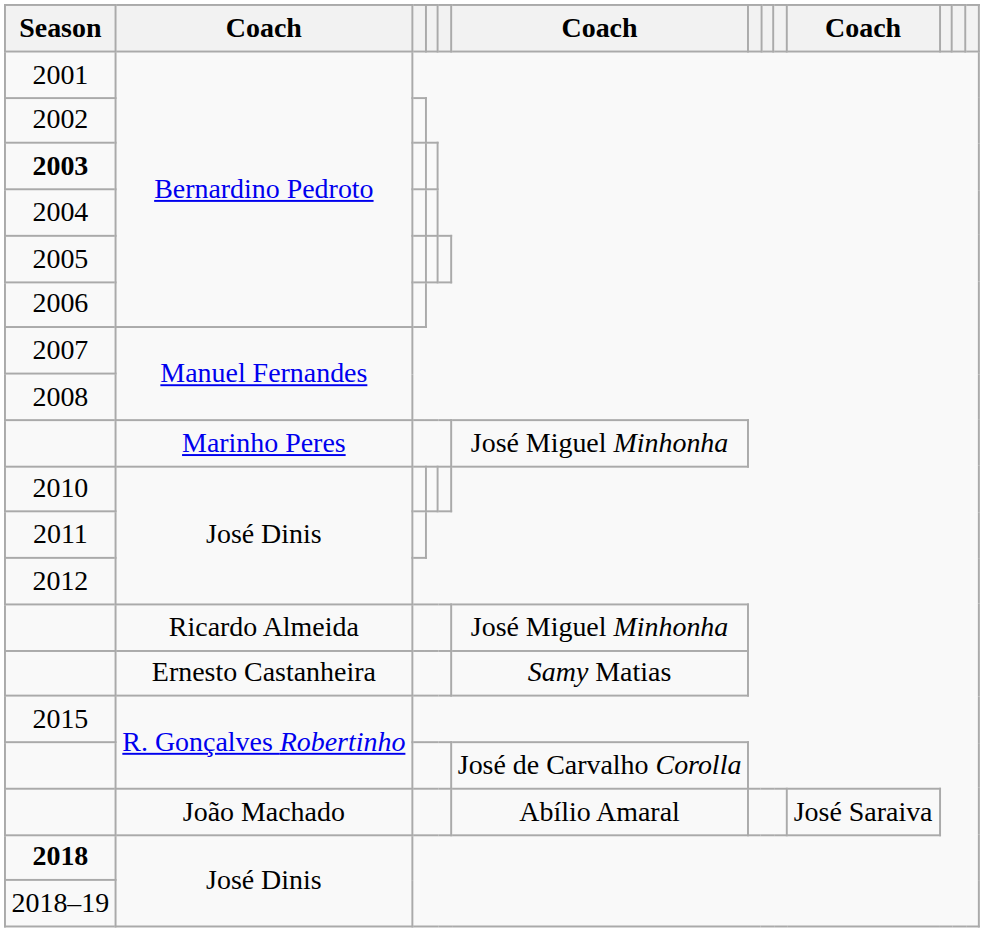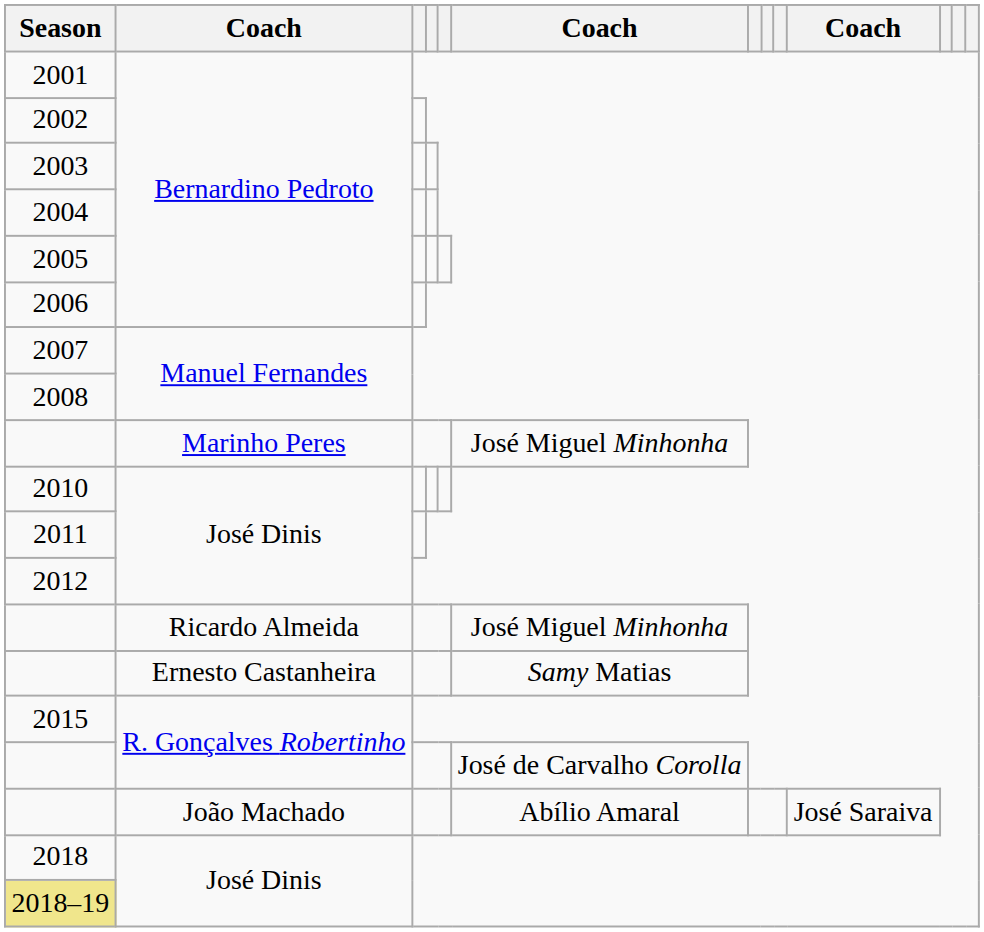(60, 166) bold -> (60, 166) normal
(60, 857) bold -> (60, 857) normal
(60, 903) no background -> (60, 903) khaki background
